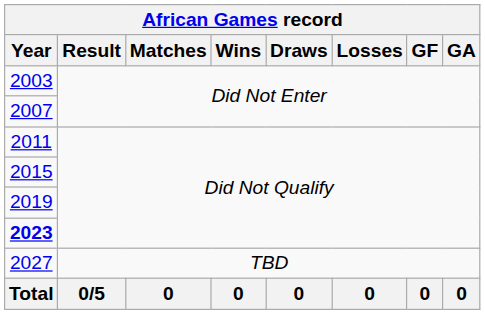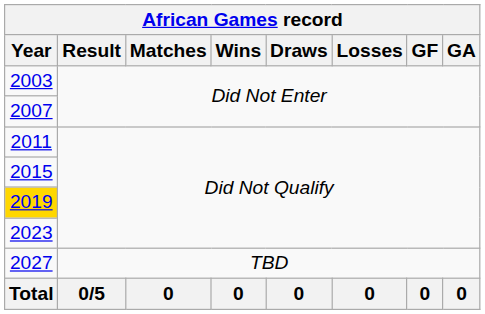(31, 202) no background -> (31, 202) gold background
(31, 232) bold -> (31, 232) normal
